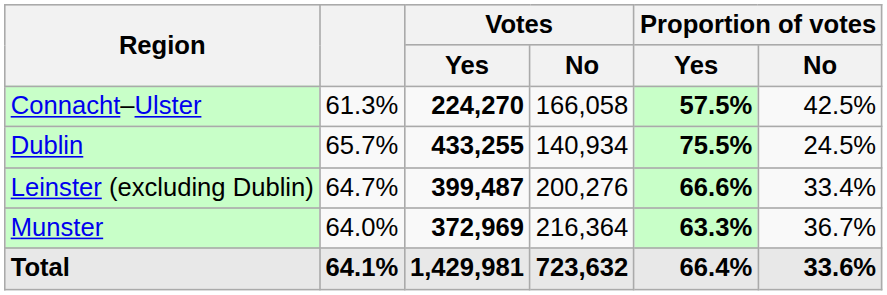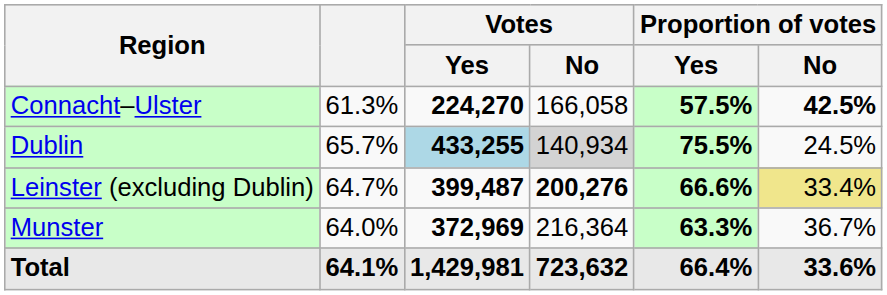(840, 106) normal -> (840, 106) bold
(478, 146) no background -> (478, 146) lightblue background
(582, 146) no background -> (582, 146) lightgrey background
(582, 187) normal -> (582, 187) bold
(840, 187) no background -> (840, 187) khaki background
